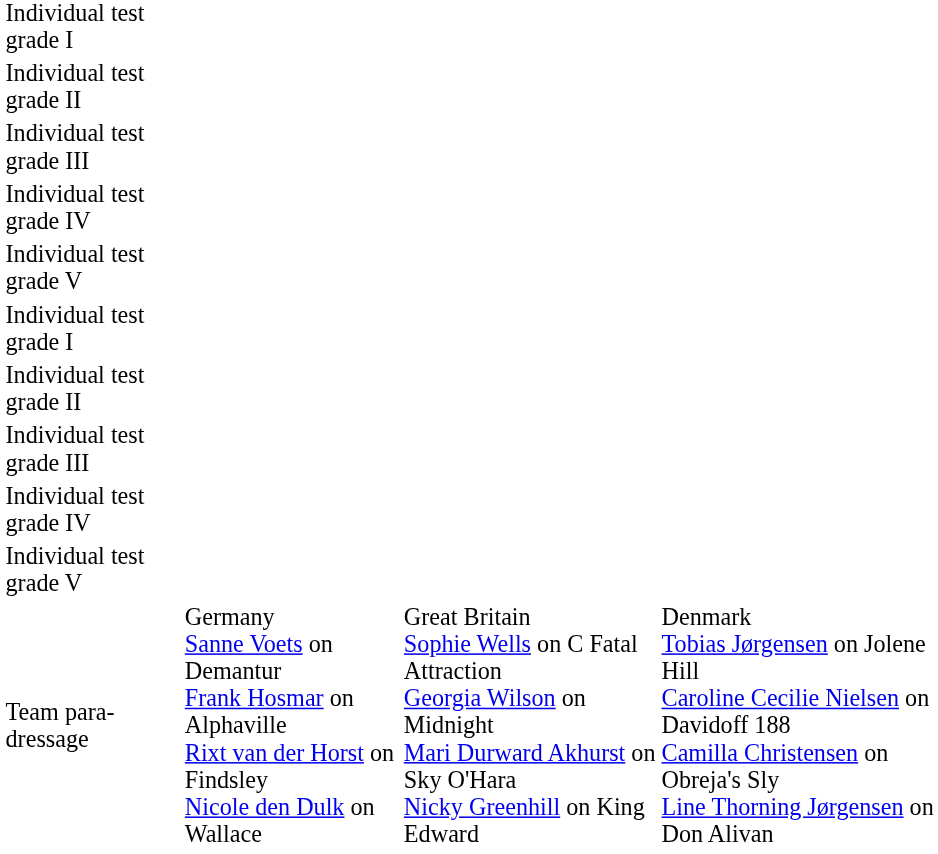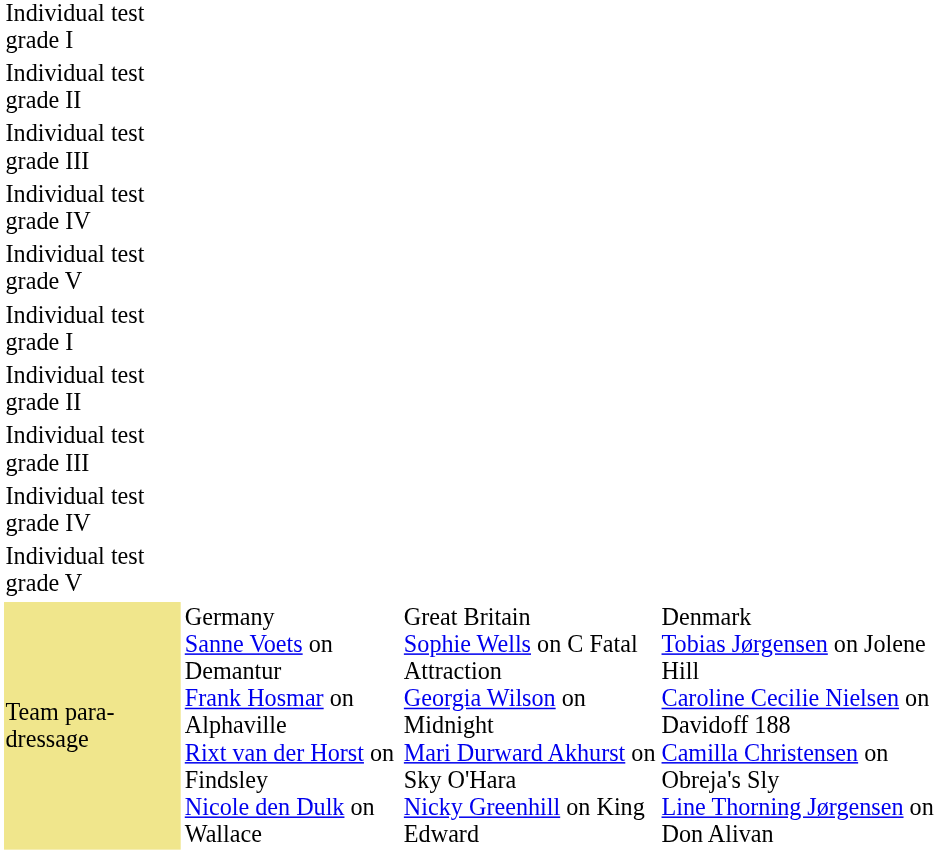(60, 725) no background -> (60, 725) khaki background
